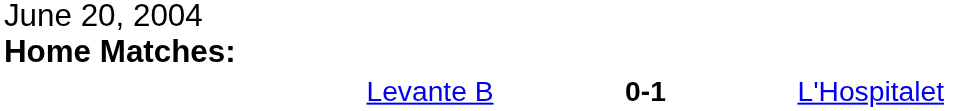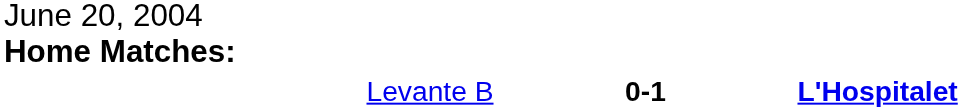(871, 91) normal -> (878, 91) bold
